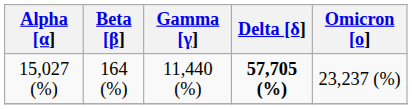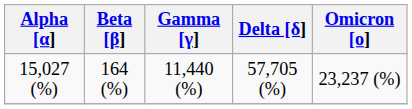(272, 78) bold -> (272, 78) normal
